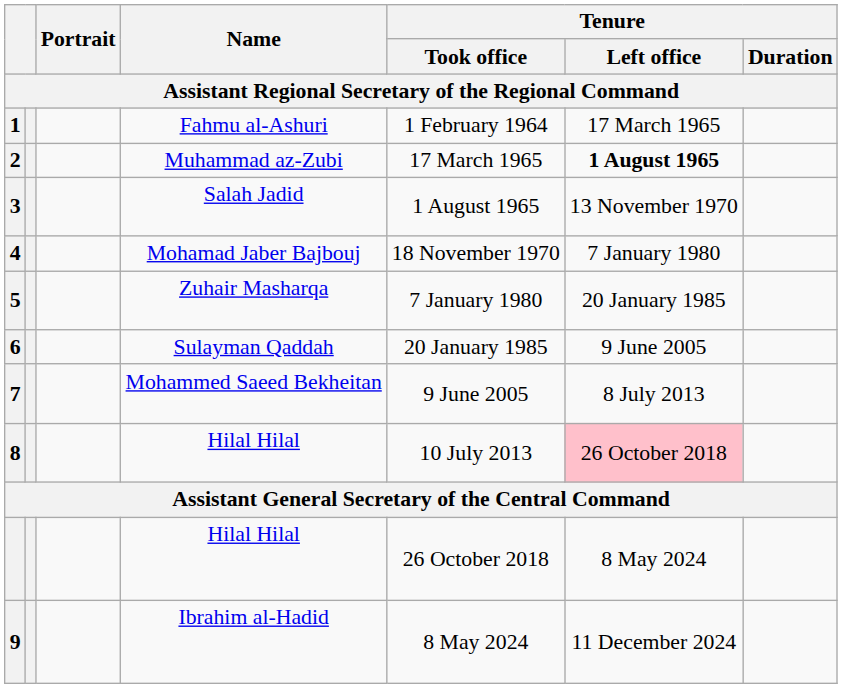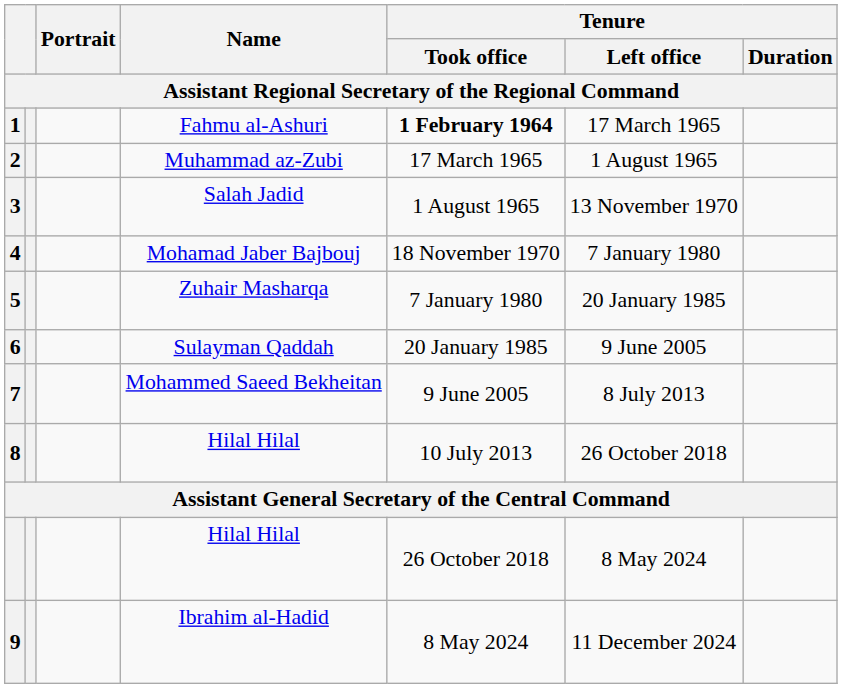(476, 125) normal -> (476, 125) bold
(654, 159) bold -> (654, 159) normal
(654, 452) pink background -> (654, 452) no background
